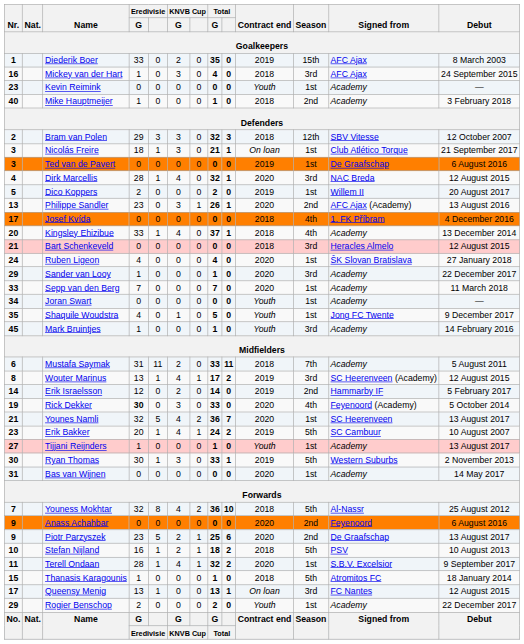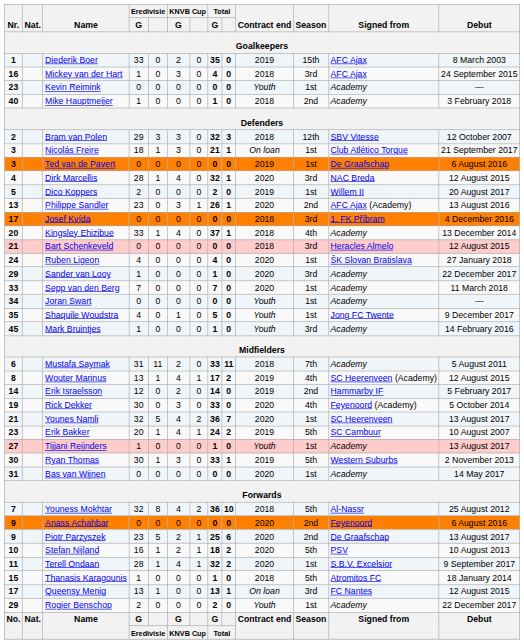(311, 219) 4th -> (311, 219) 3rd
(311, 377) 3rd -> (311, 377) 4th
(139, 405) bold -> (139, 405) normal
(265, 550) 2018 -> (265, 550) 2020
